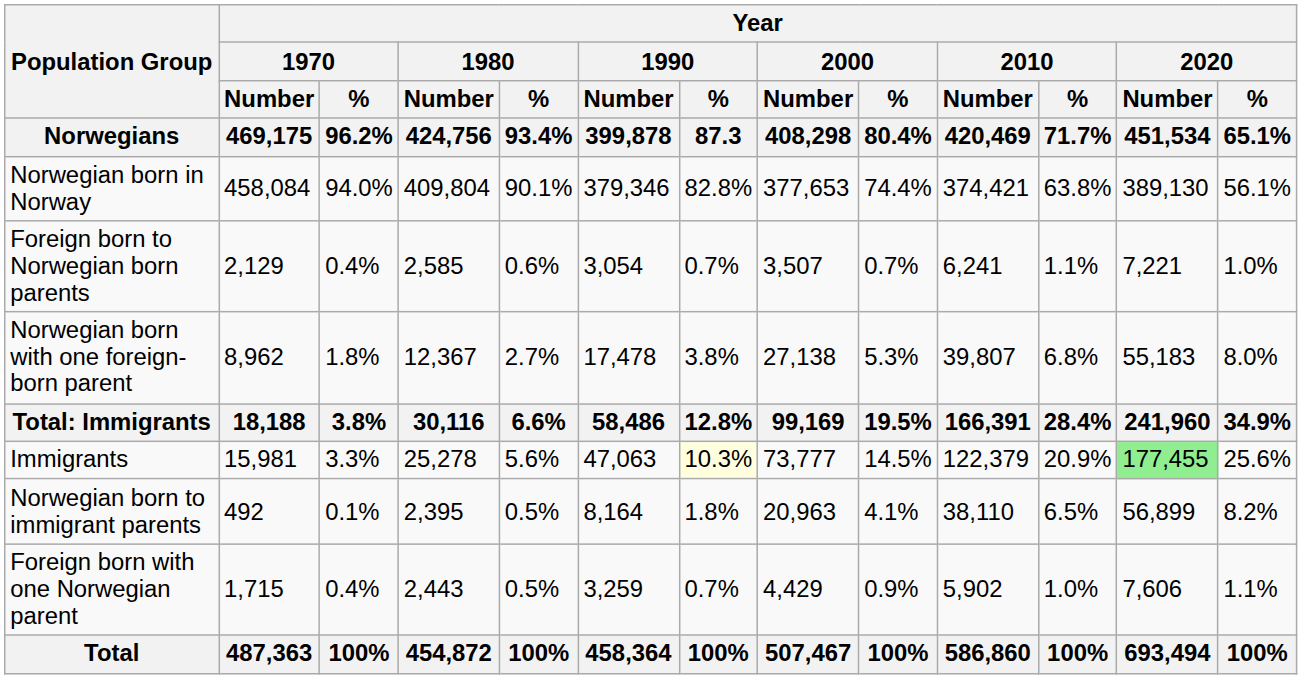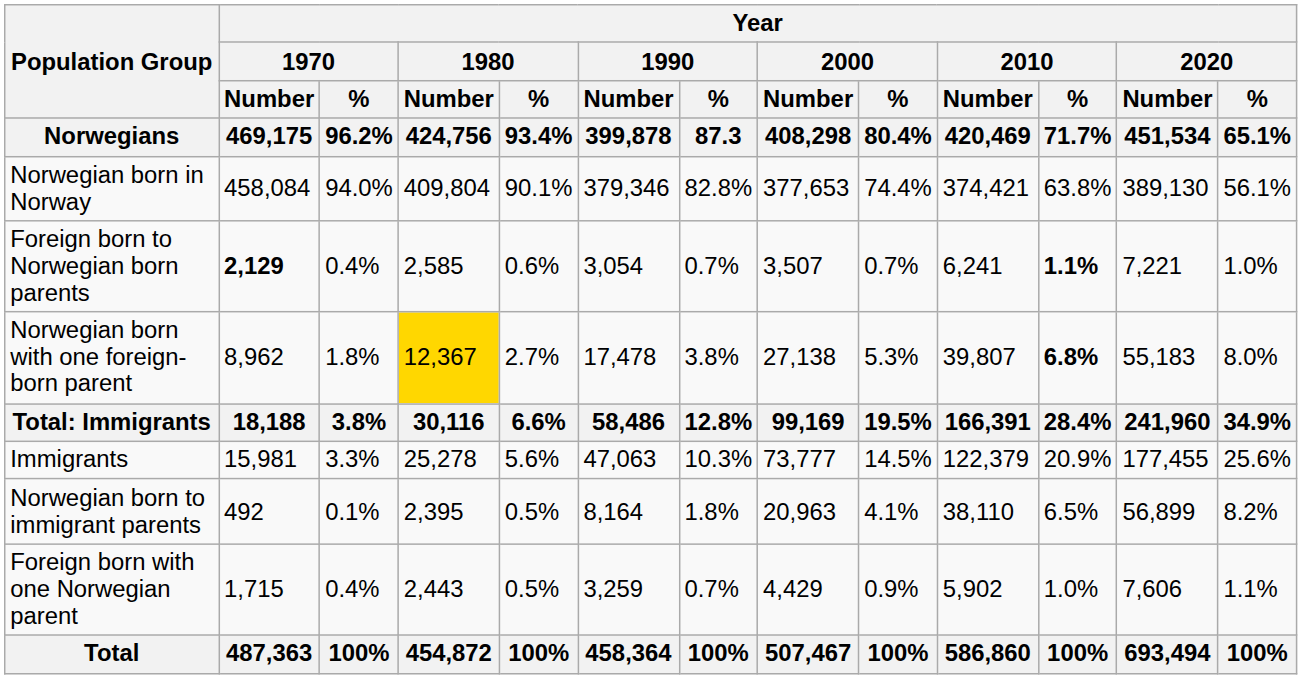(254, 266) normal -> (254, 266) bold
(1071, 266) normal -> (1071, 266) bold
(440, 357) no background -> (440, 357) gold background
(1071, 357) normal -> (1071, 357) bold
(718, 459) lightyellow background -> (718, 459) no background
(1166, 459) lightgreen background -> (1166, 459) no background
